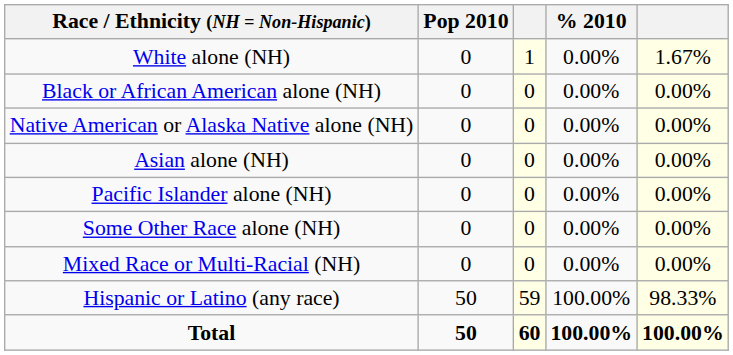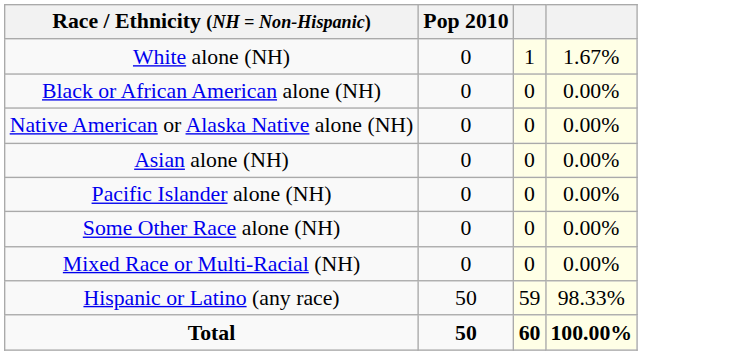- column: (591, 21)
